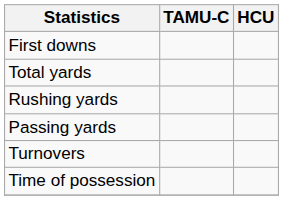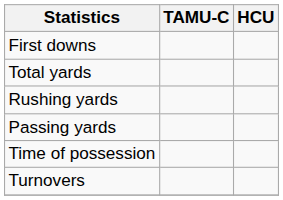rows swapped: (47, 153) <-> (82, 181)
